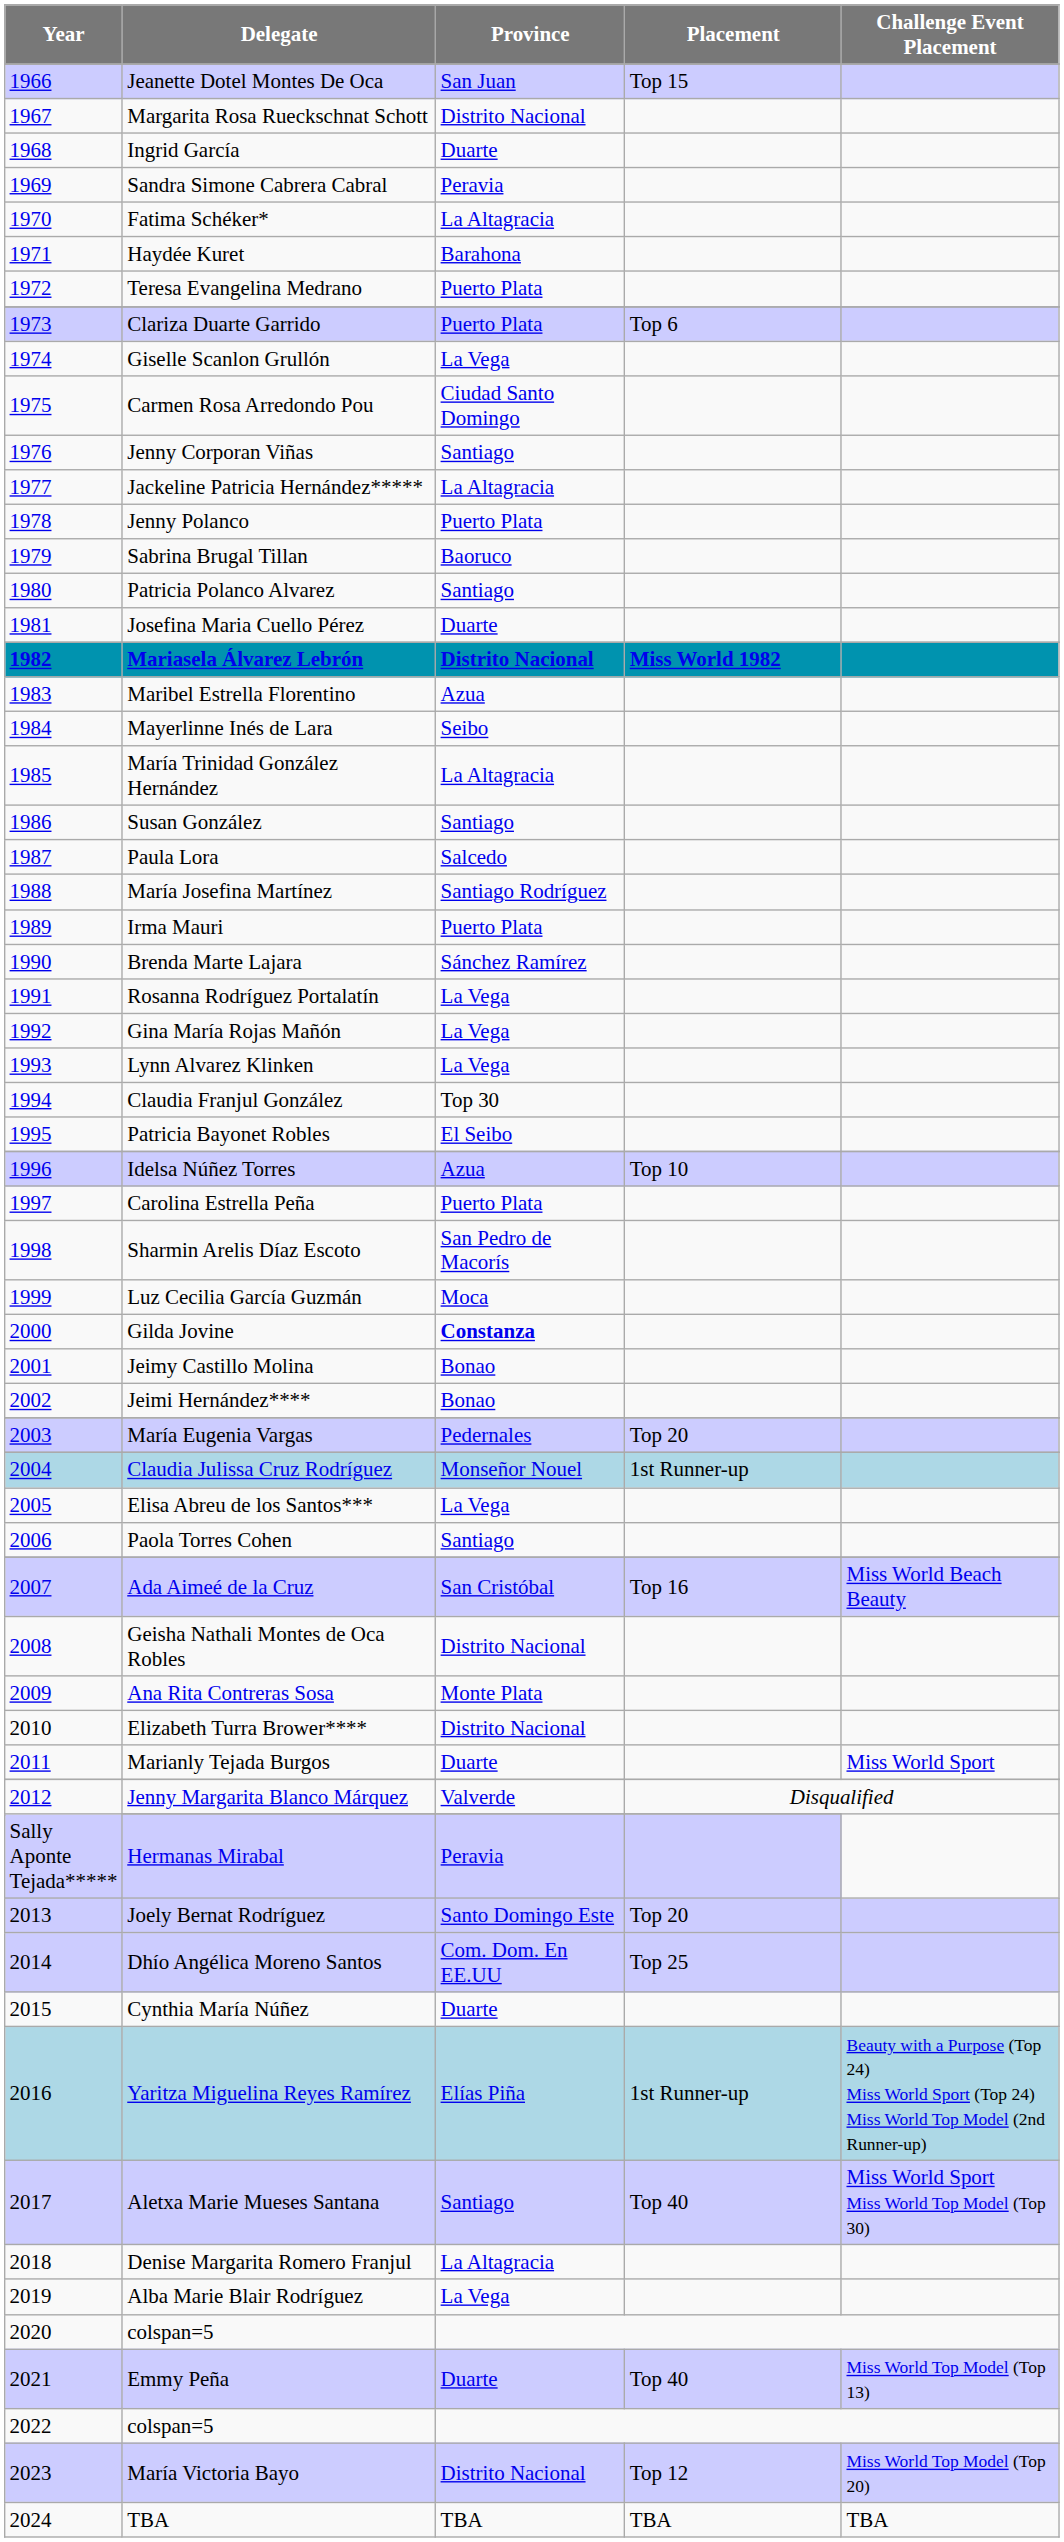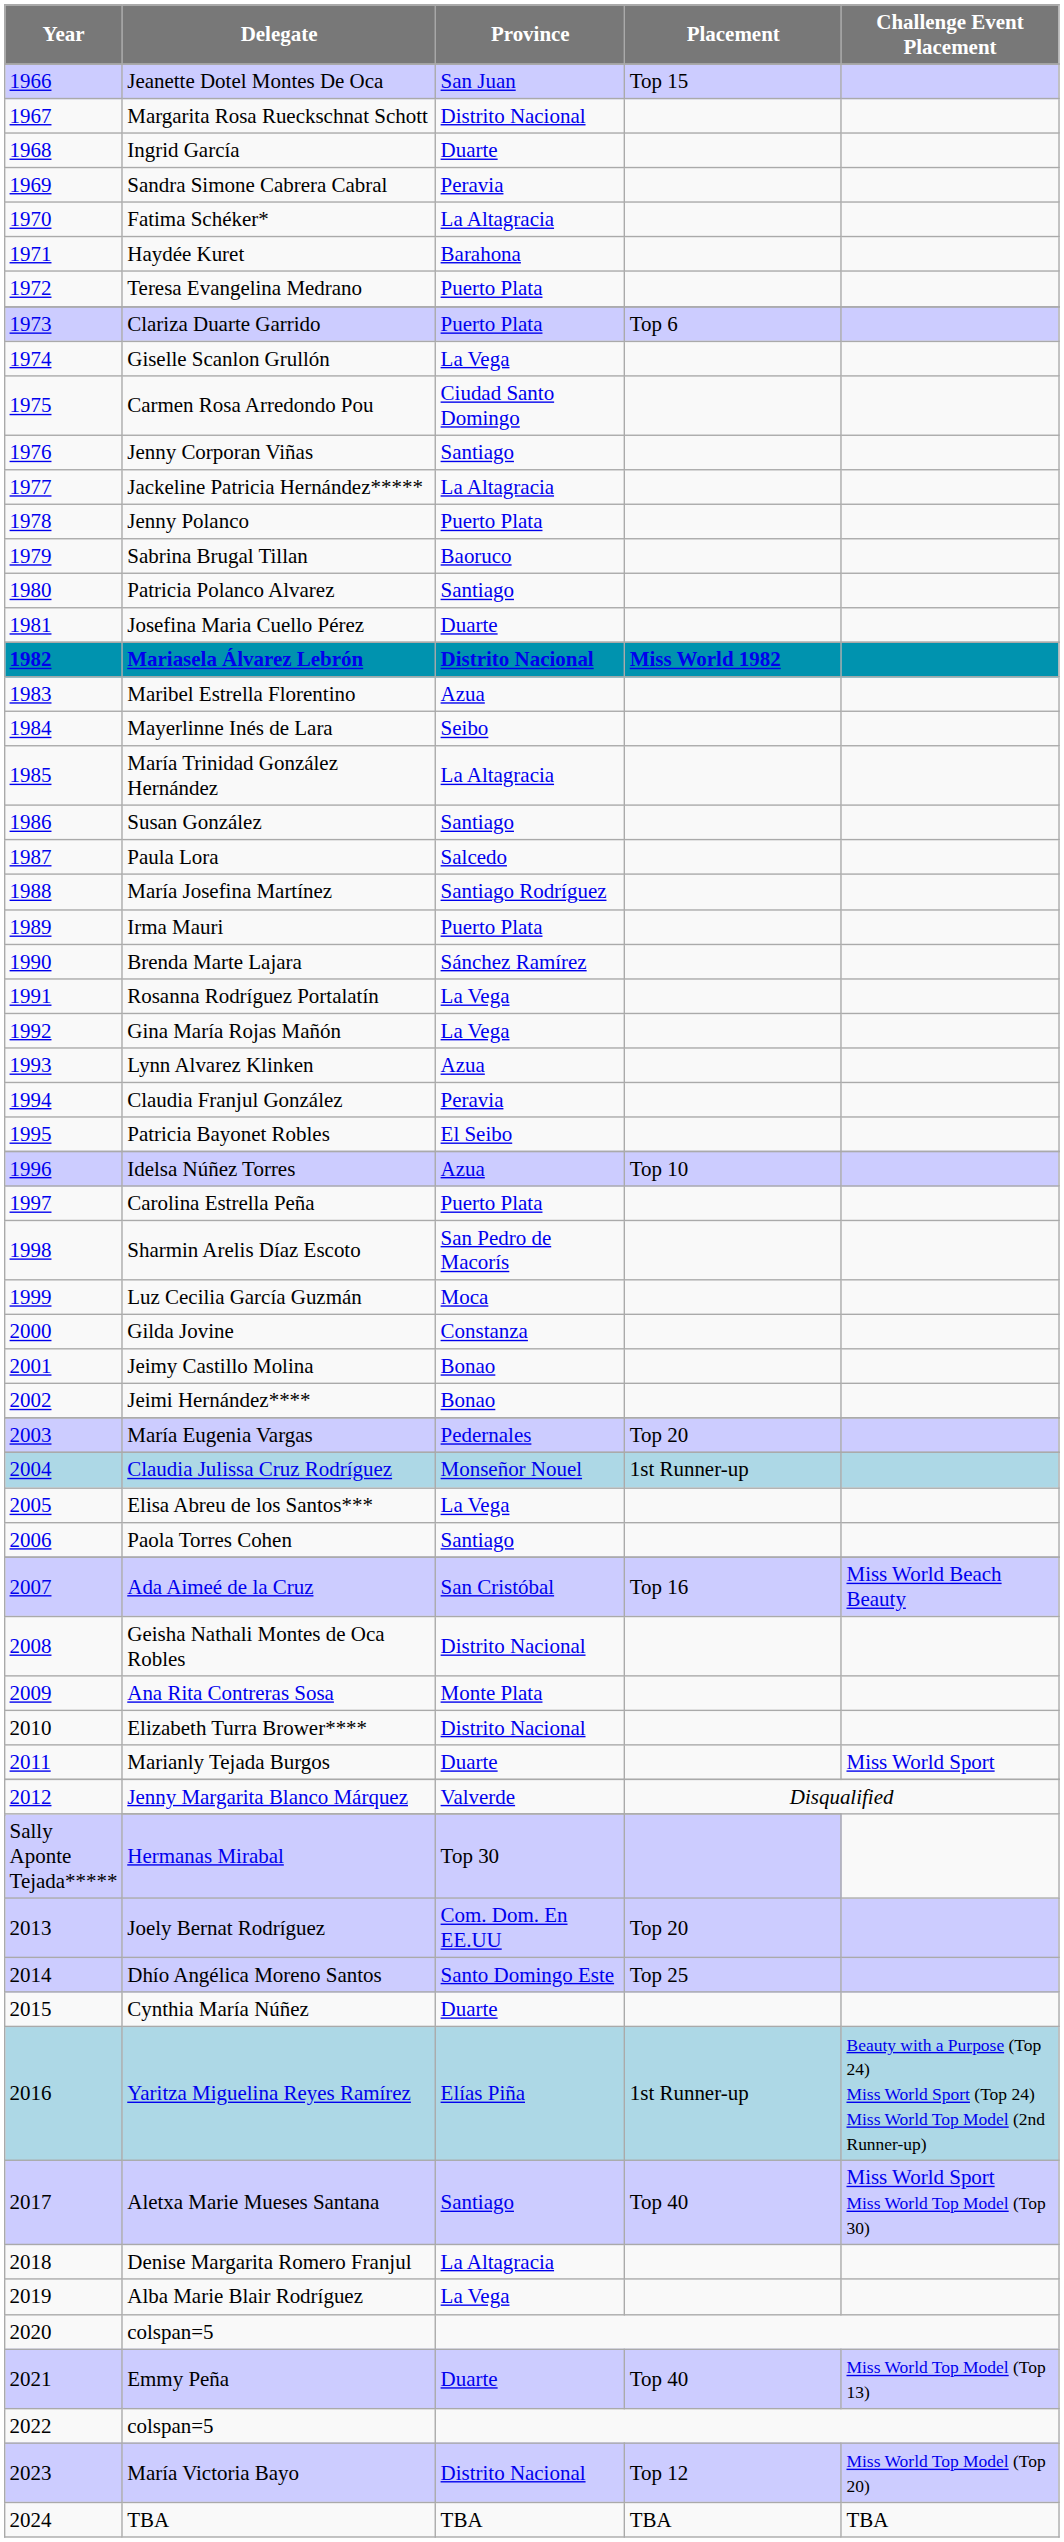(475, 1064) La Vega -> (463, 1064) Azua
(470, 1099) Top 30 -> (472, 1099) Peravia
(488, 1331) bold -> (484, 1331) normal
(472, 1856) Peravia -> (470, 1856) Top 30
(527, 1915) Santo Domingo Este -> (504, 1927) Com. Dom. En EE.UU
(504, 1962) Com. Dom. En EE.UU -> (527, 1974) Santo Domingo Este
